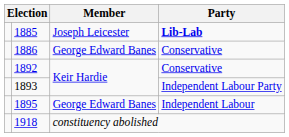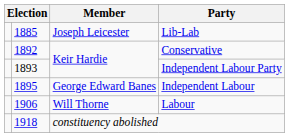(182, 31) bold -> (180, 31) normal
- row: (26, 50)
+ row: (26, 104)
